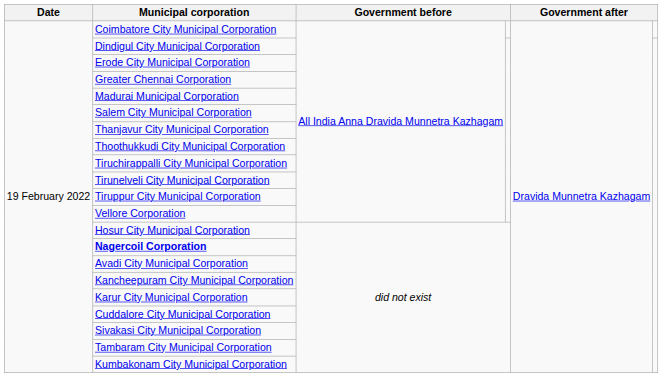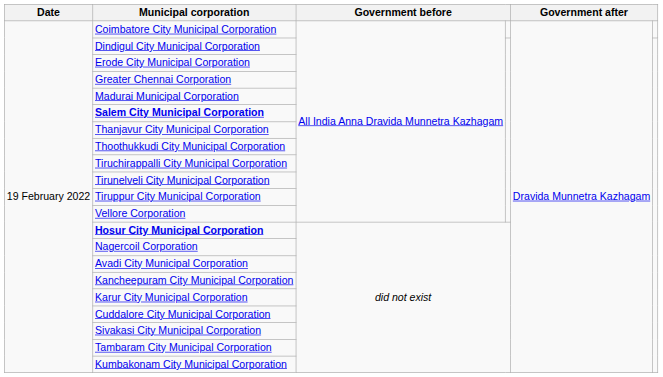(173, 113) normal -> (179, 113) bold
(172, 230) normal -> (179, 230) bold
(151, 247) bold -> (146, 247) normal
